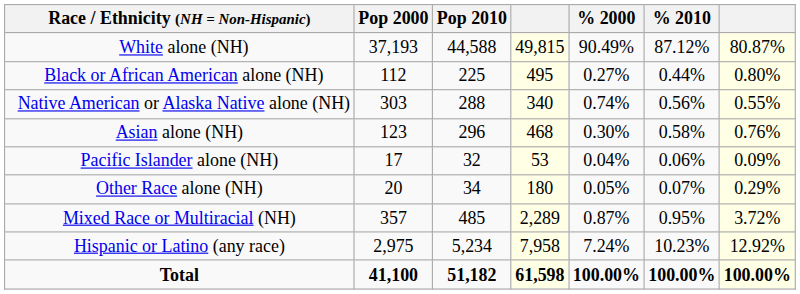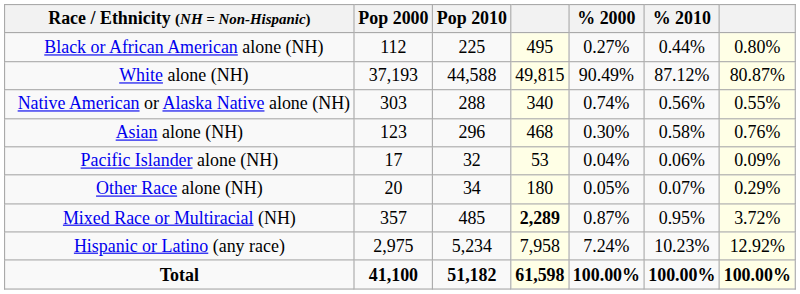rows swapped: (179, 47) <-> (179, 75)
(540, 217) normal -> (540, 217) bold
